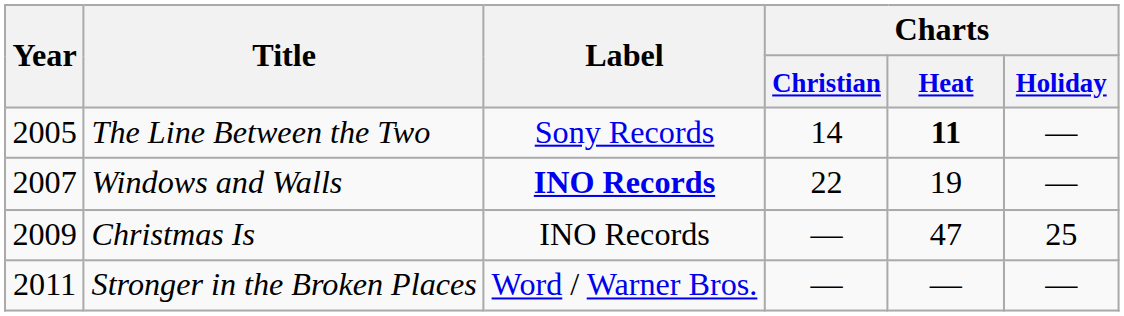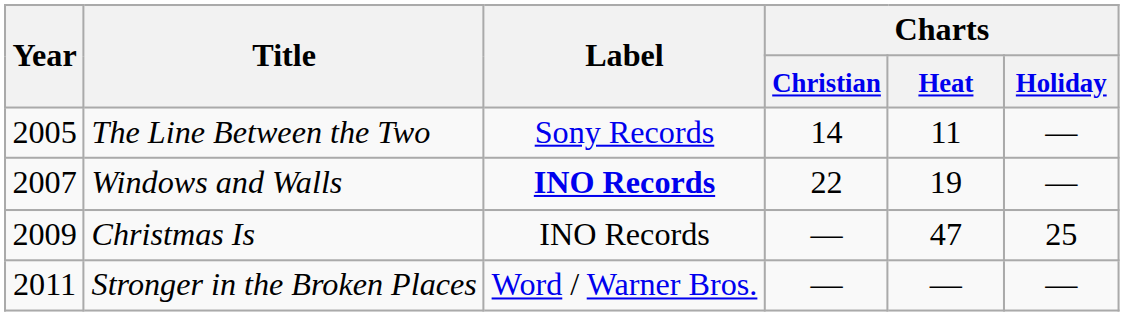(946, 132) bold -> (946, 132) normal
